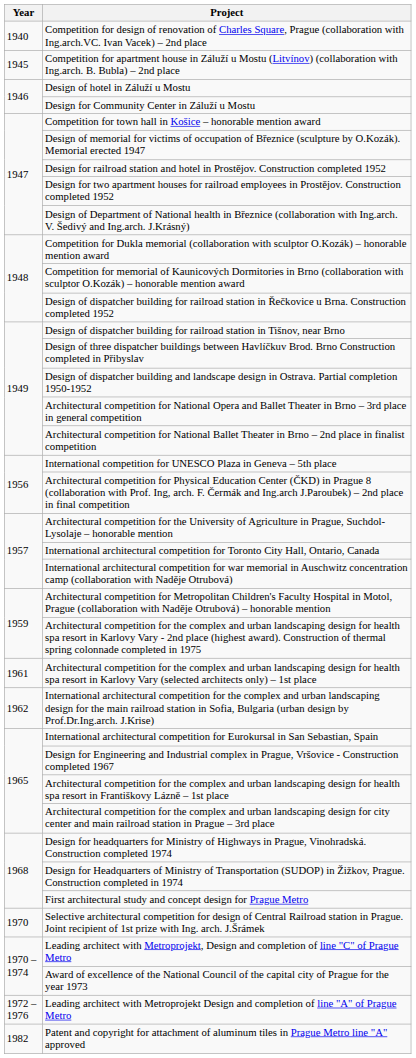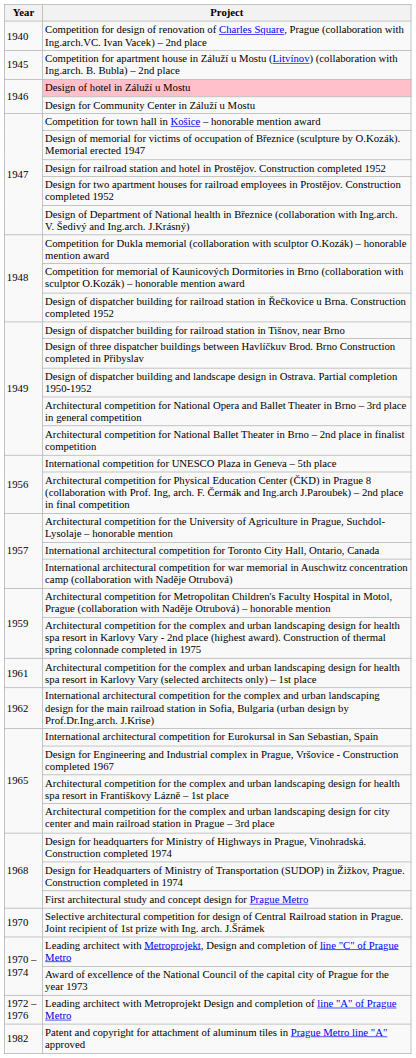(118, 88) no background -> (118, 88) pink background
